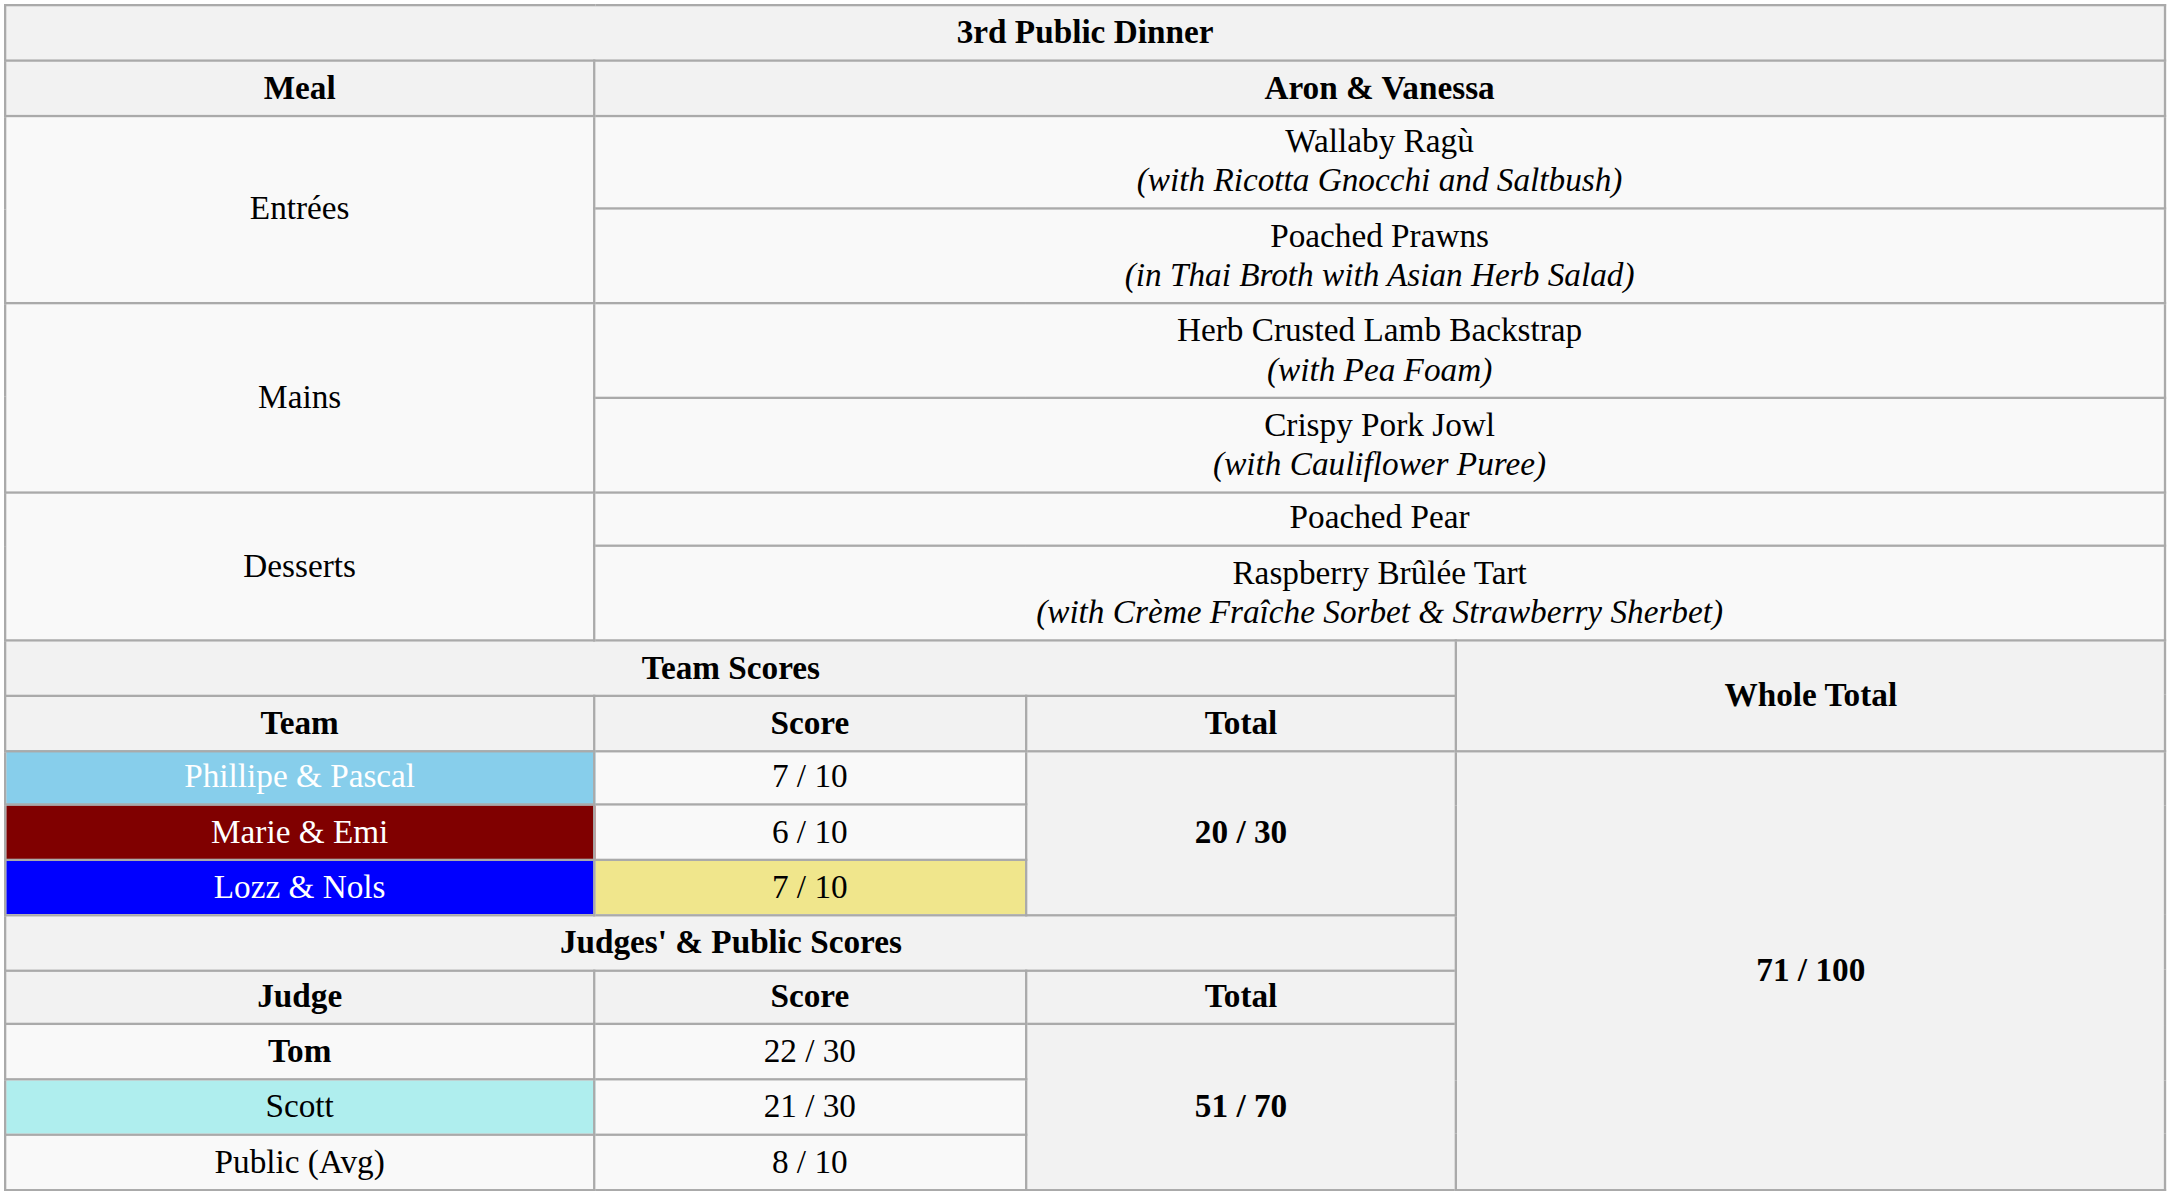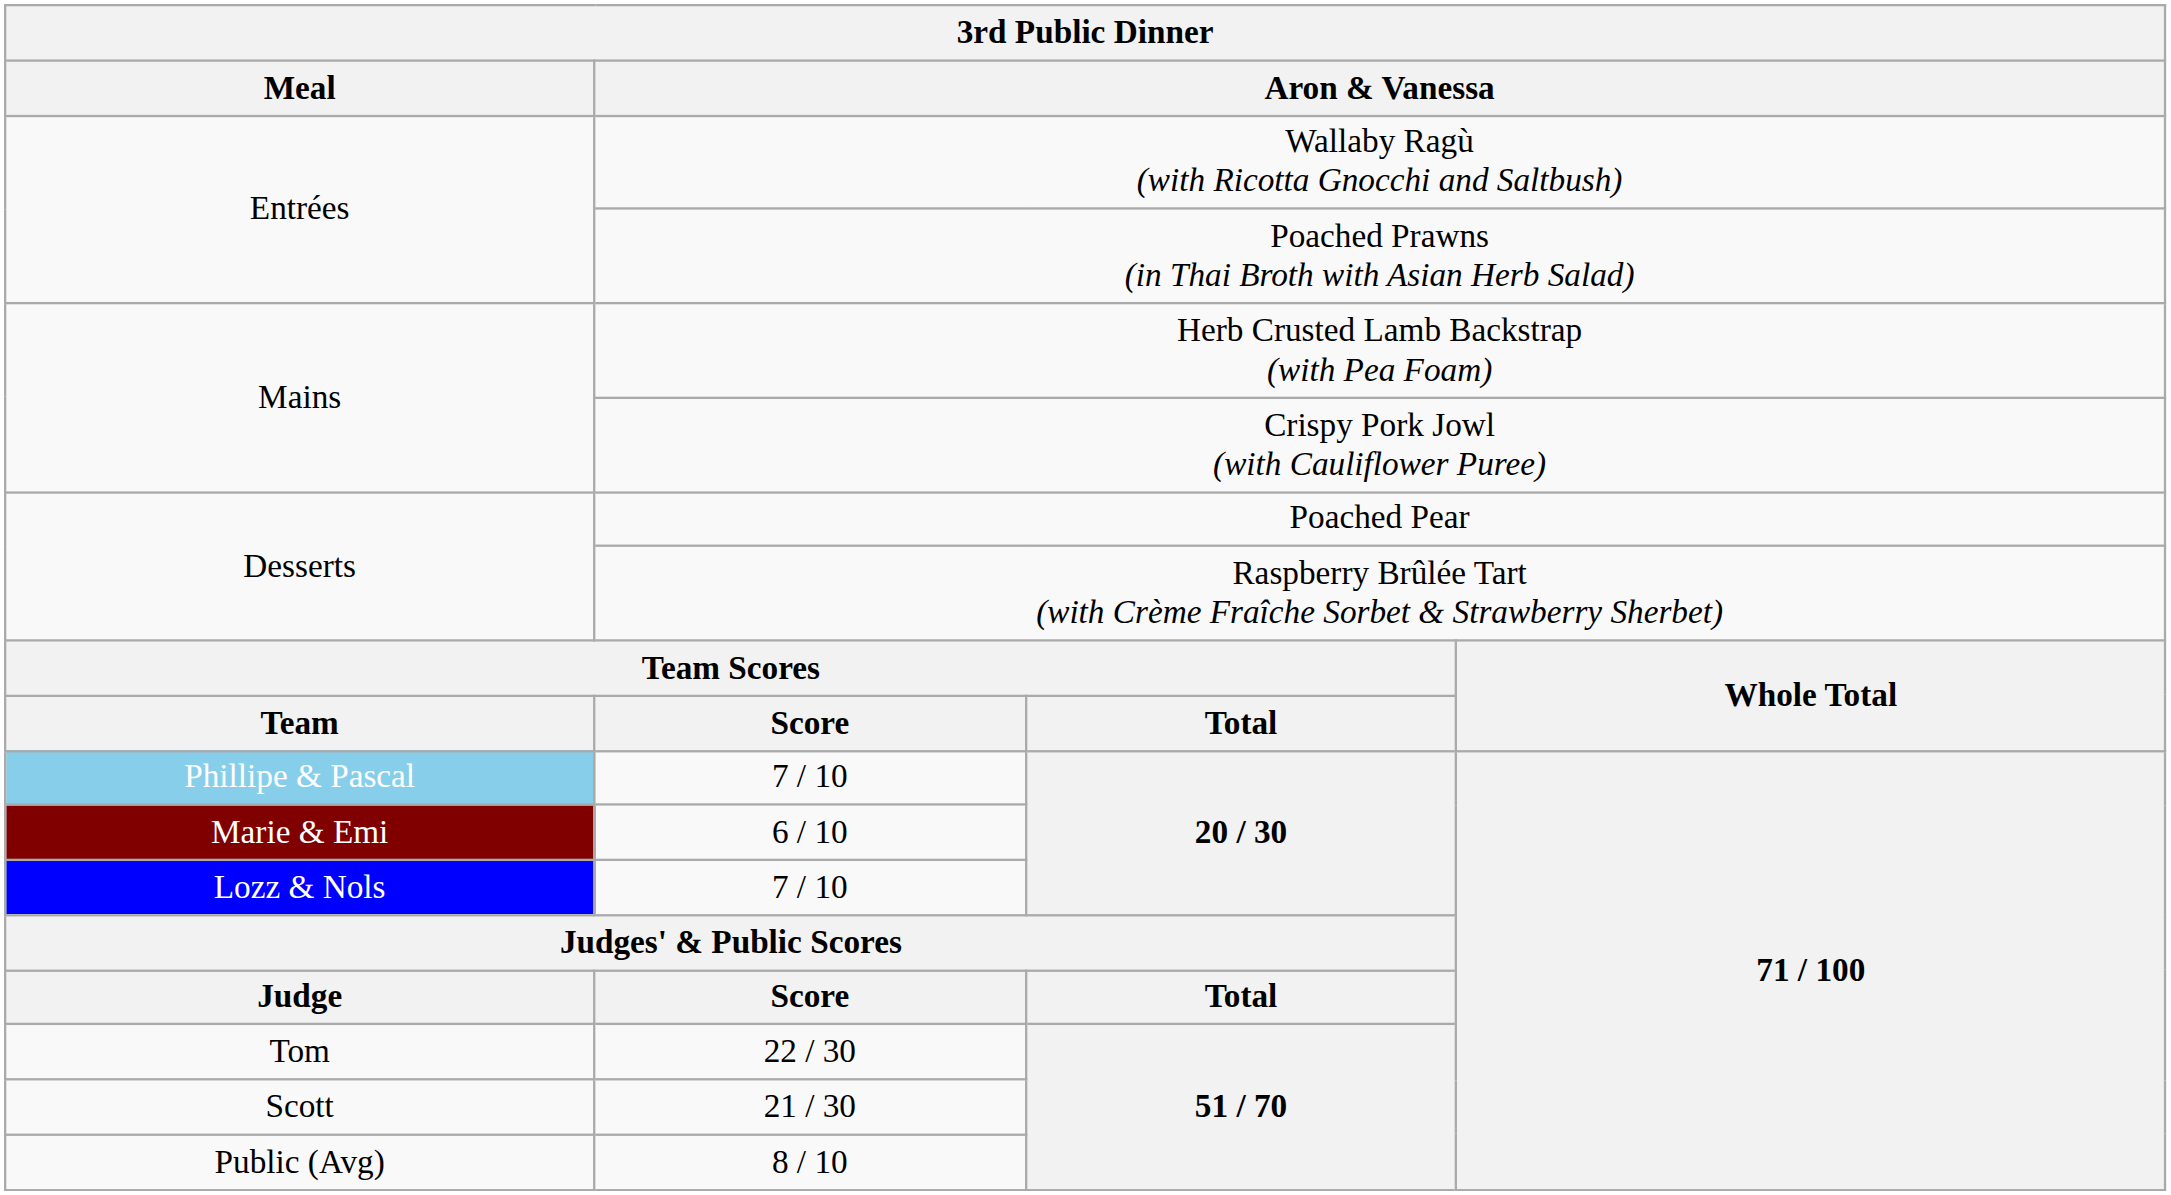(810, 887) khaki background -> (810, 887) no background
(300, 1051) bold -> (300, 1051) normal
(300, 1106) paleturquoise background -> (300, 1106) no background
